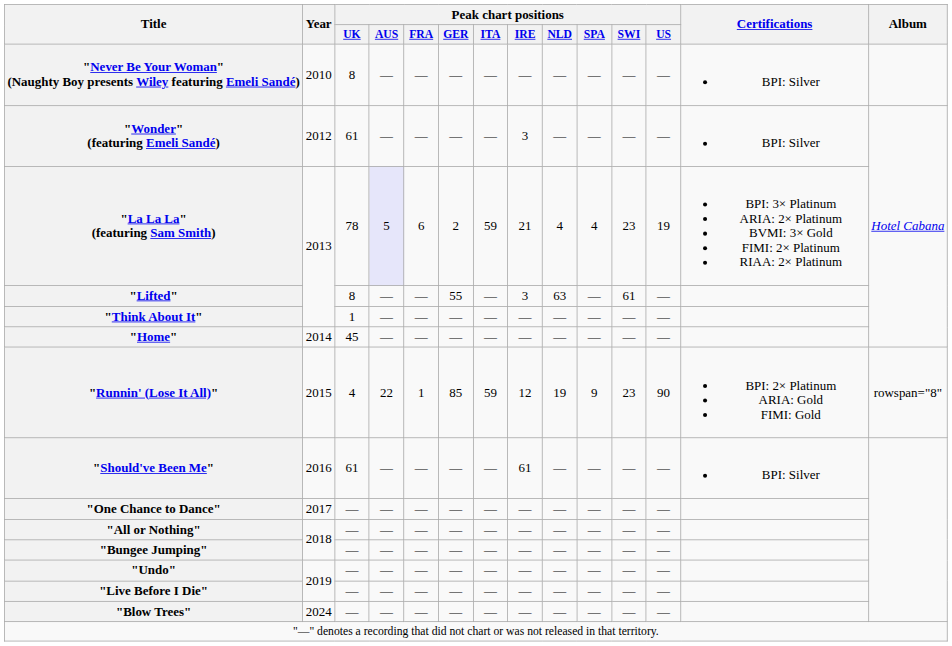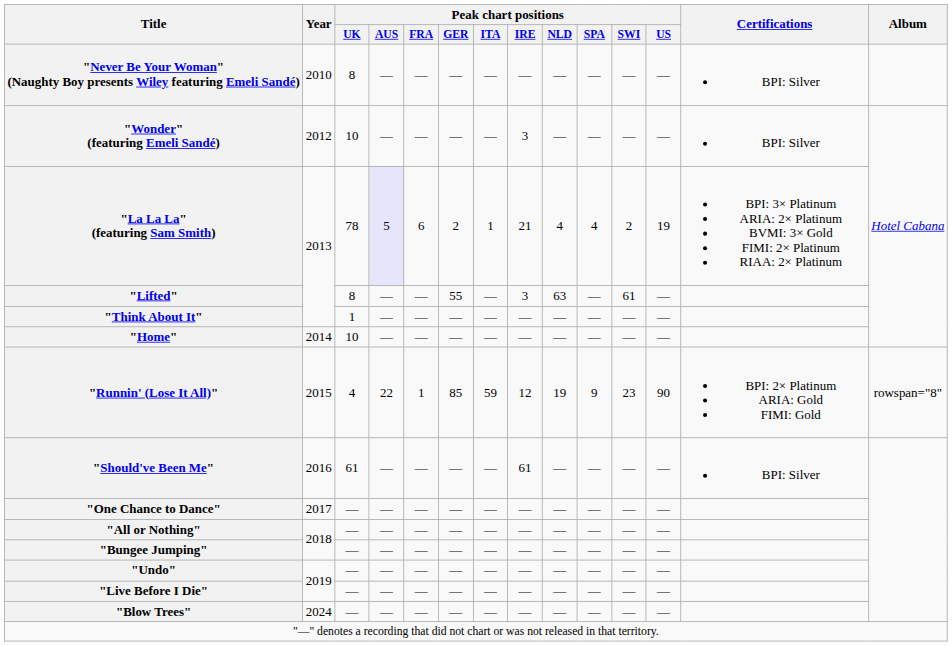(352, 135) 61 -> (352, 135) 10
(490, 226) 59 -> (490, 226) 1
(629, 226) 23 -> (629, 226) 2
(352, 337) 45 -> (352, 337) 10
